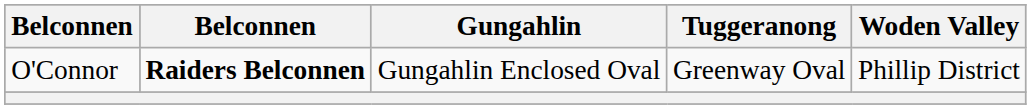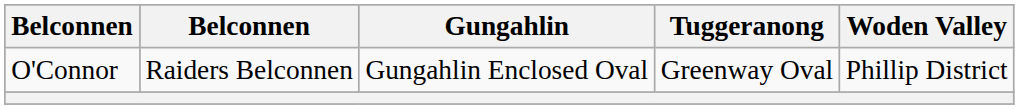(255, 69) bold -> (249, 69) normal
